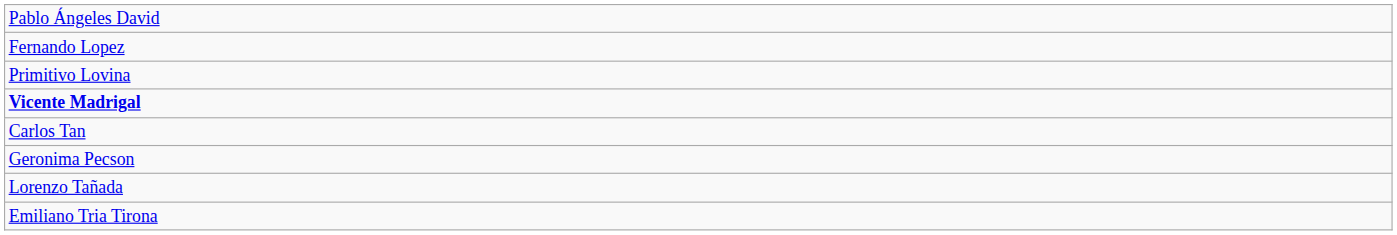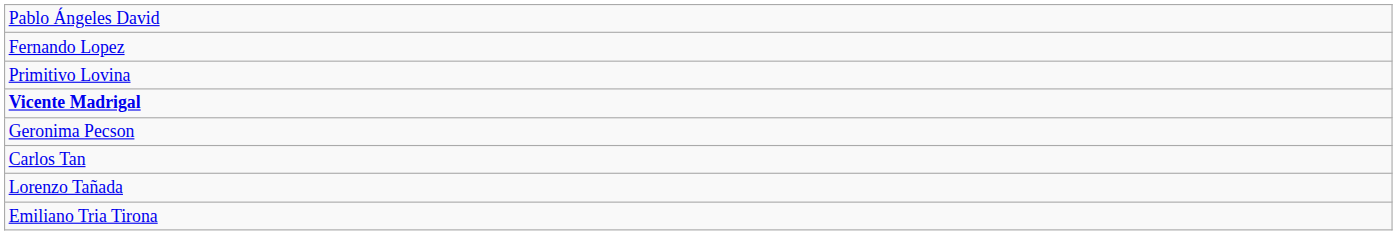(47, 131) Carlos Tan -> (72, 131) Geronima Pecson
(72, 159) Geronima Pecson -> (47, 159) Carlos Tan
